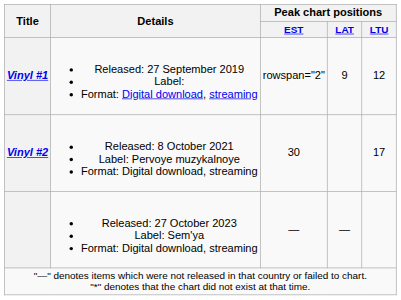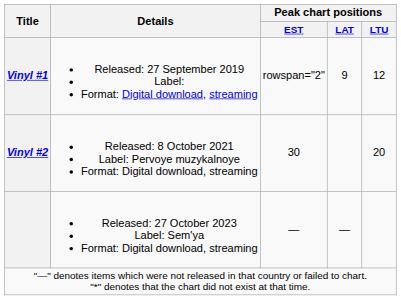(379, 152) 17 -> (379, 152) 20
